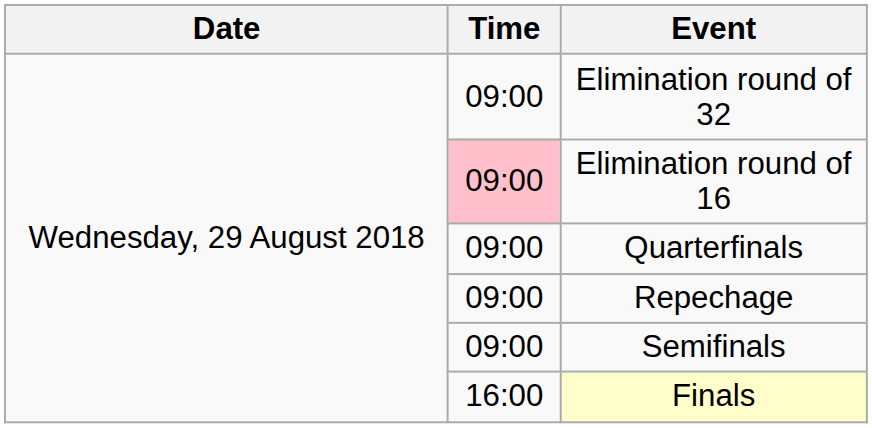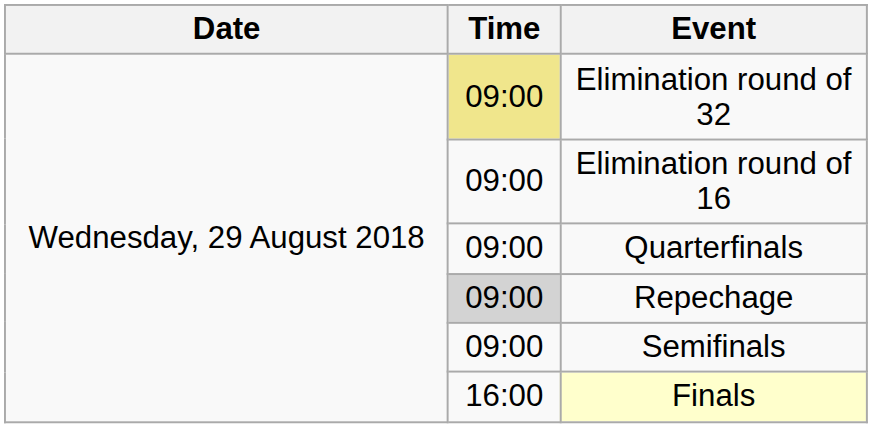(504, 96) no background -> (504, 96) khaki background
(504, 180) pink background -> (504, 180) no background
(504, 297) no background -> (504, 297) lightgrey background
